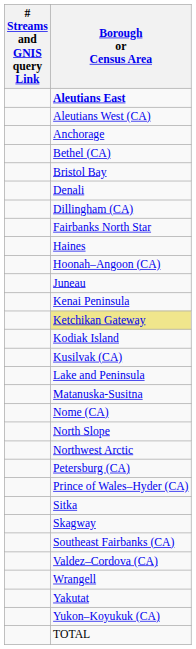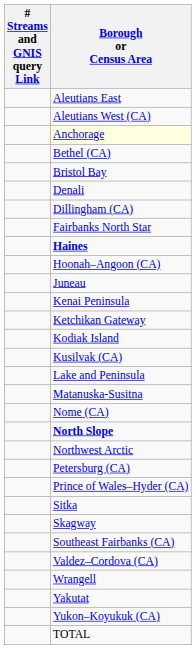(89, 97) bold -> (87, 97) normal
(79, 135) no background -> (79, 135) lightyellow background
(69, 246) normal -> (70, 246) bold
(99, 320) khaki background -> (99, 320) no background
(81, 431) normal -> (83, 431) bold
